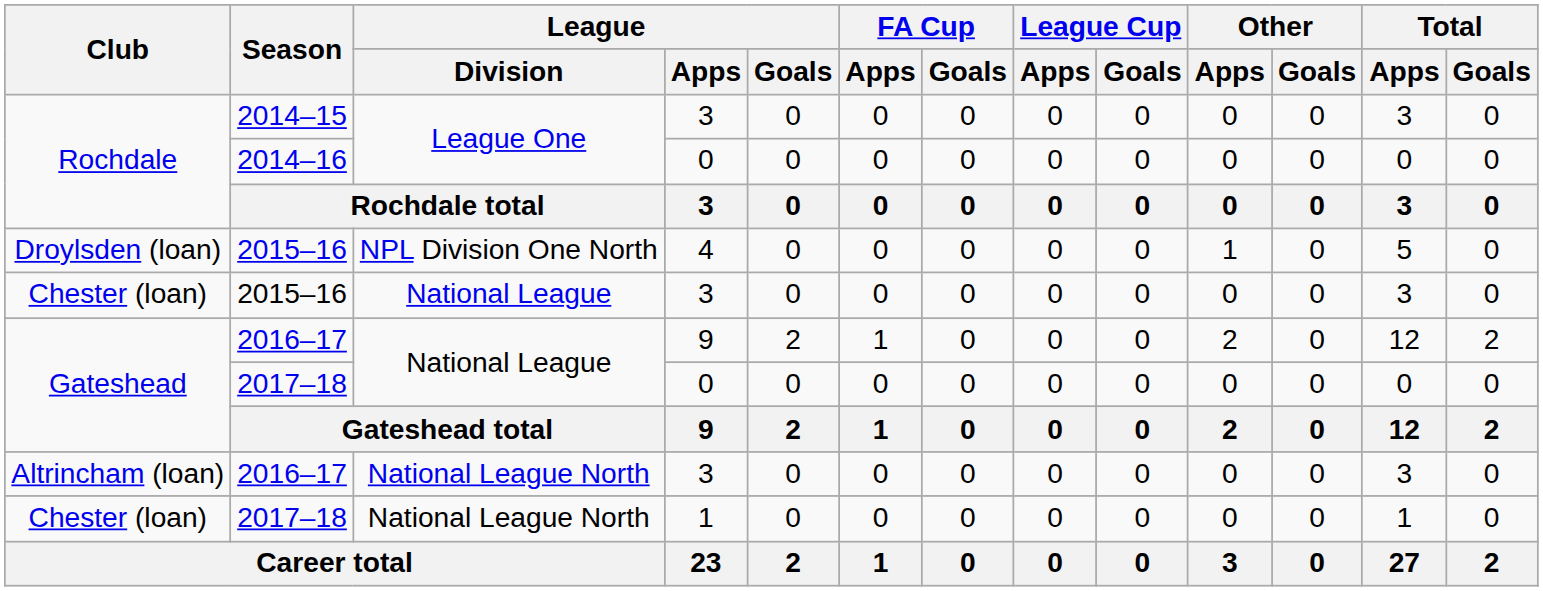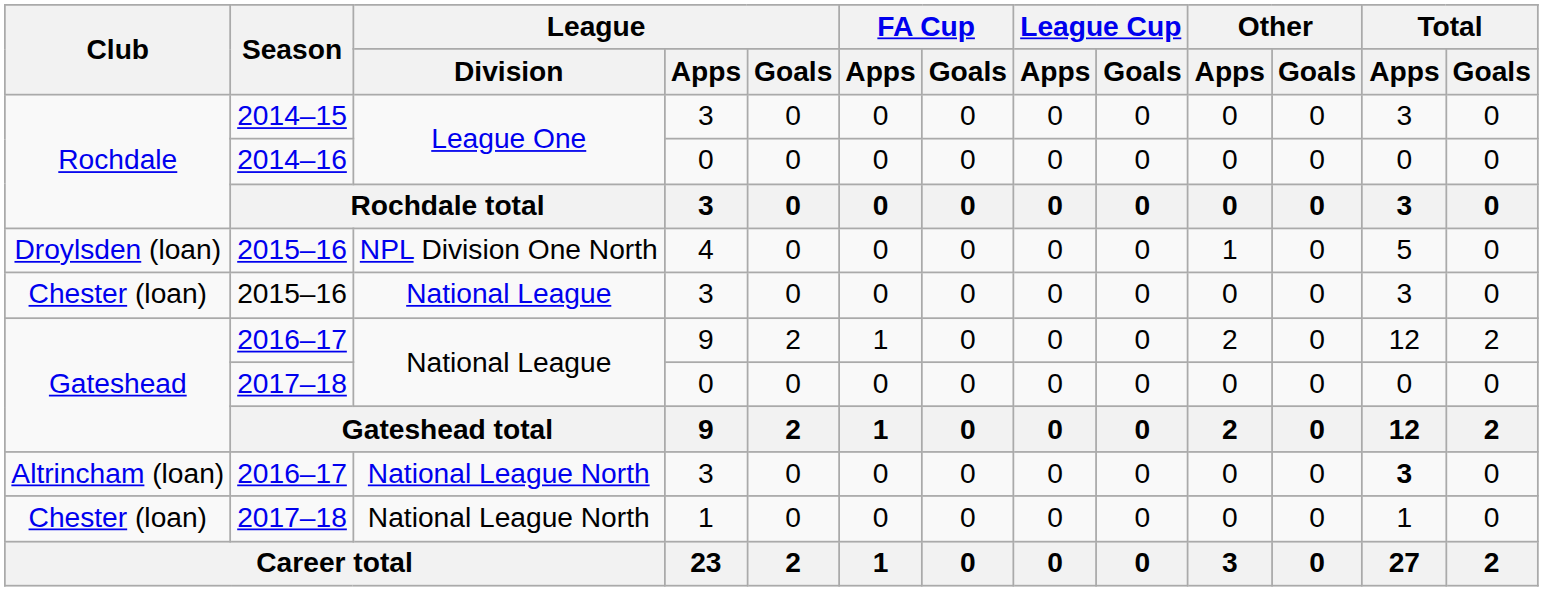(1404, 473) normal -> (1404, 473) bold
